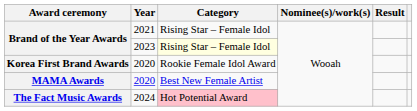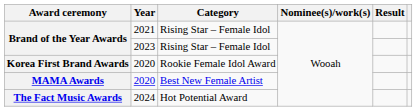(215, 47) lightyellow background -> (215, 47) no background
(204, 98) pink background -> (204, 98) no background
